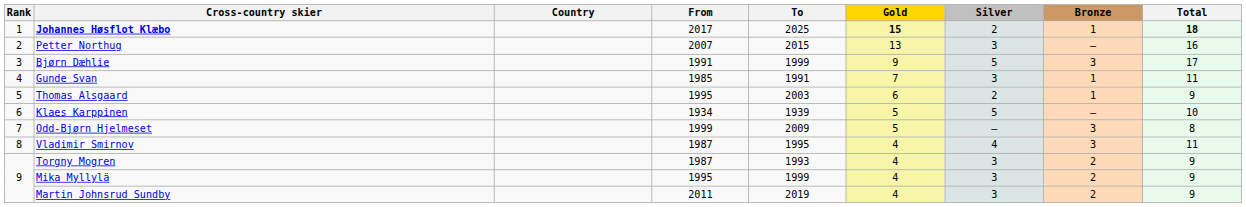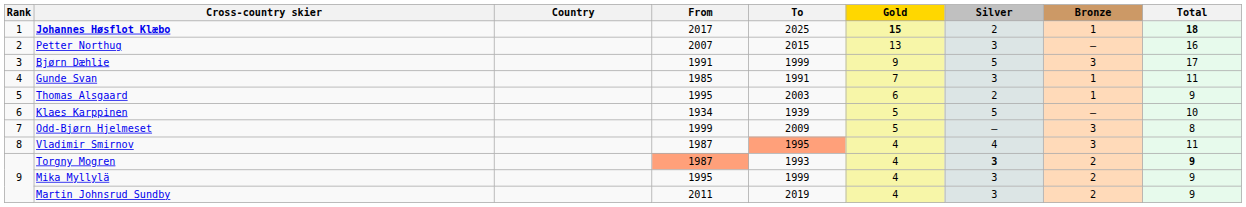(797, 145) no background -> (797, 145) lightsalmon background
(700, 161) no background -> (700, 161) lightsalmon background
(994, 161) normal -> (994, 161) bold
(1192, 161) normal -> (1192, 161) bold
